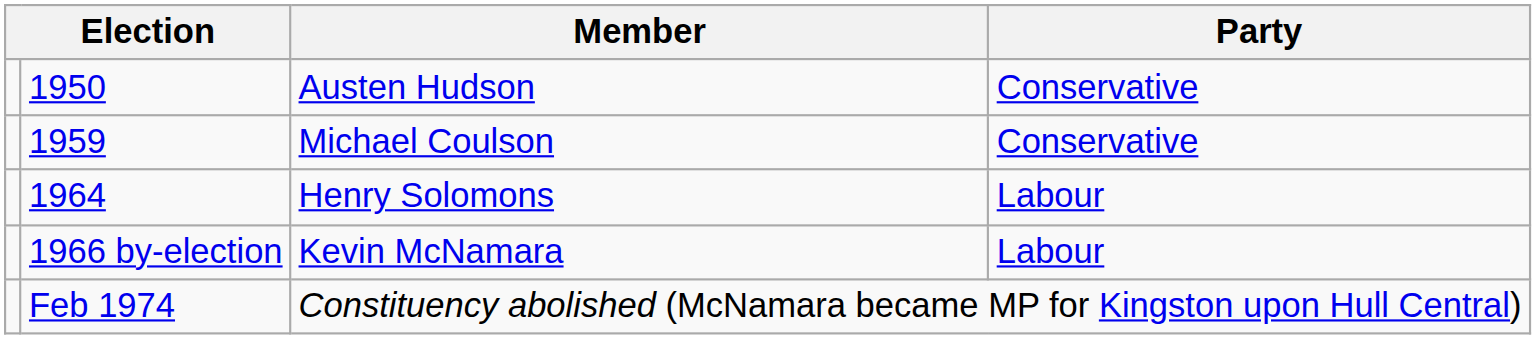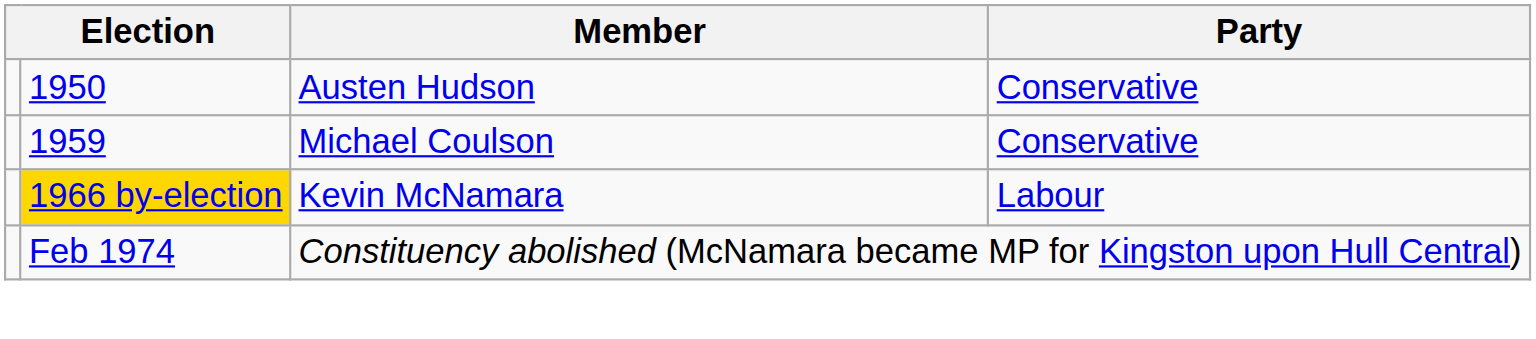- row: (426, 196)
(156, 251) no background -> (156, 196) gold background
